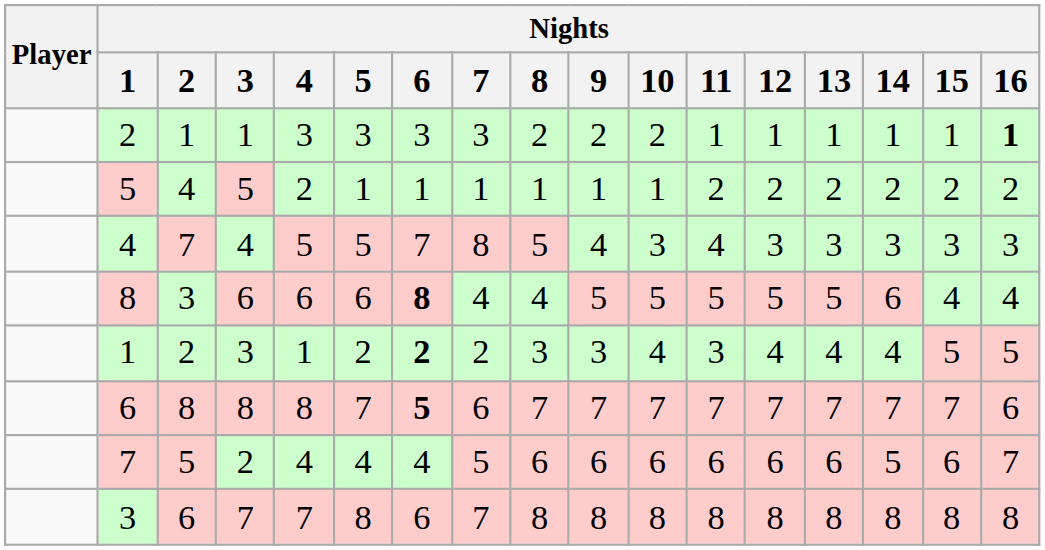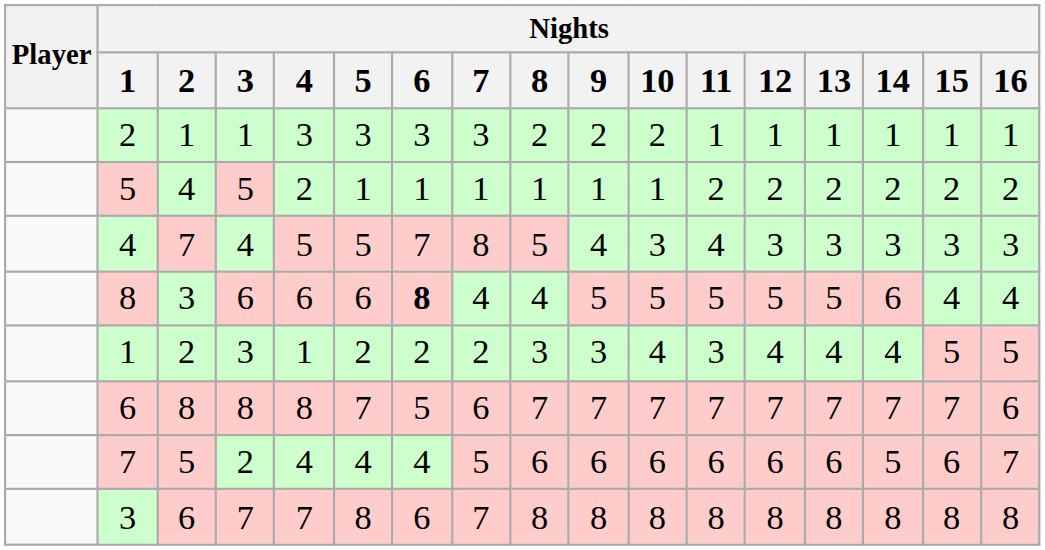(1011, 134) bold -> (1011, 134) normal
(422, 352) bold -> (422, 352) normal
(422, 407) bold -> (422, 407) normal
